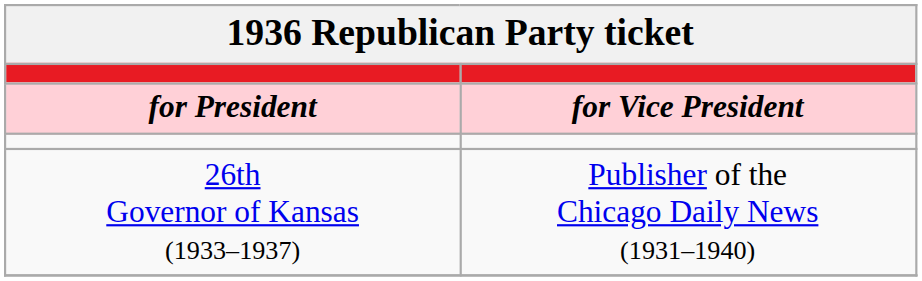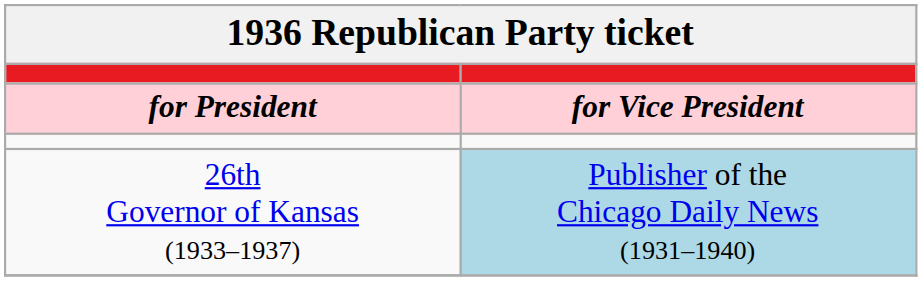(688, 211) no background -> (688, 211) lightblue background
